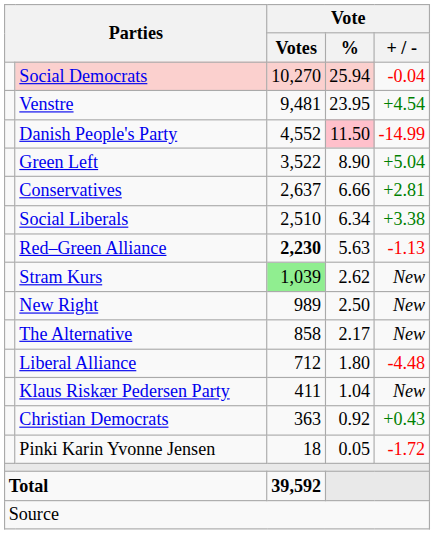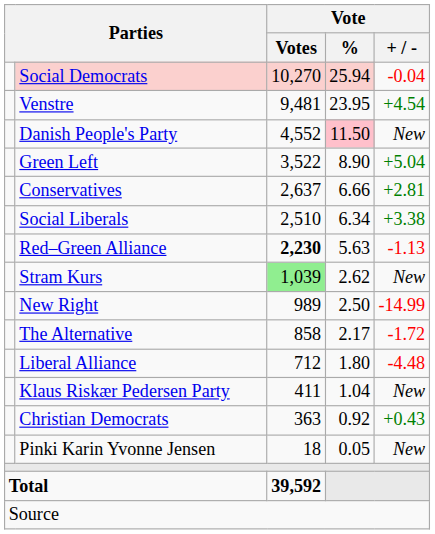(402, 133) -14.99 -> (409, 133) New
(409, 305) New -> (402, 305) -14.99
(409, 334) New -> (406, 334) -1.72
(406, 448) -1.72 -> (409, 448) New
